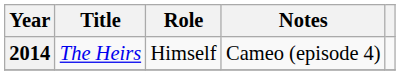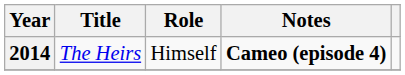(303, 53) normal -> (306, 53) bold
